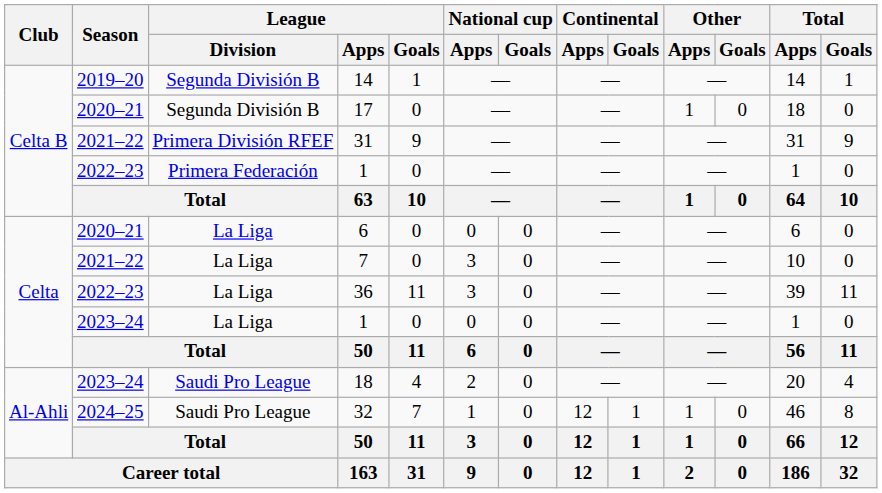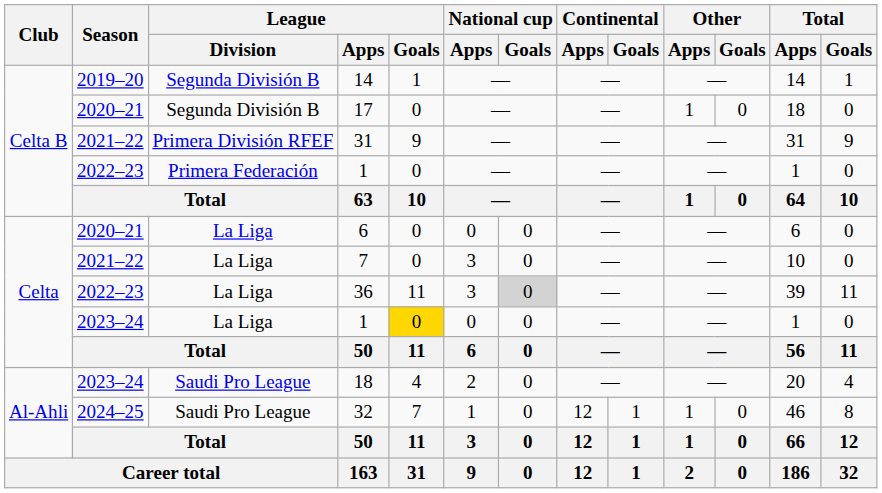(528, 291) no background -> (528, 291) lightgrey background
(416, 321) no background -> (416, 321) gold background
